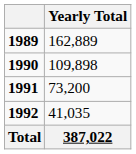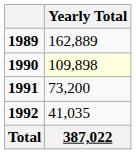(73, 64) no background -> (73, 64) lightyellow background
